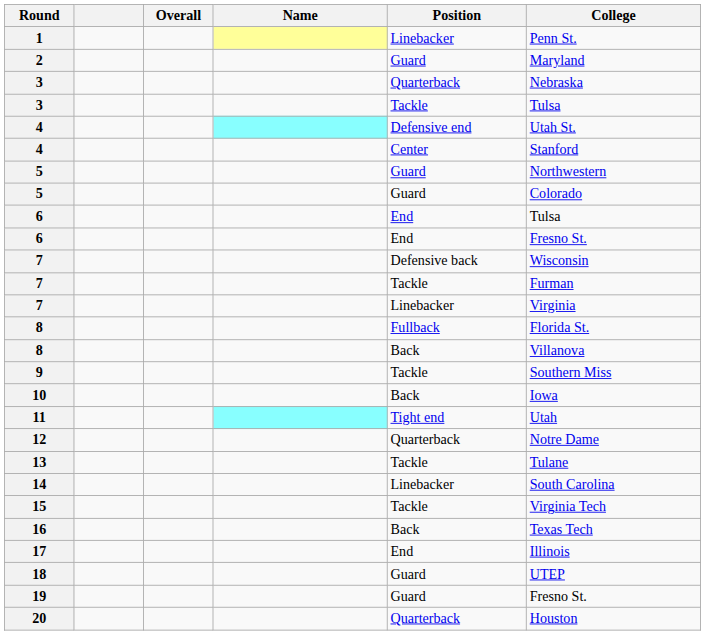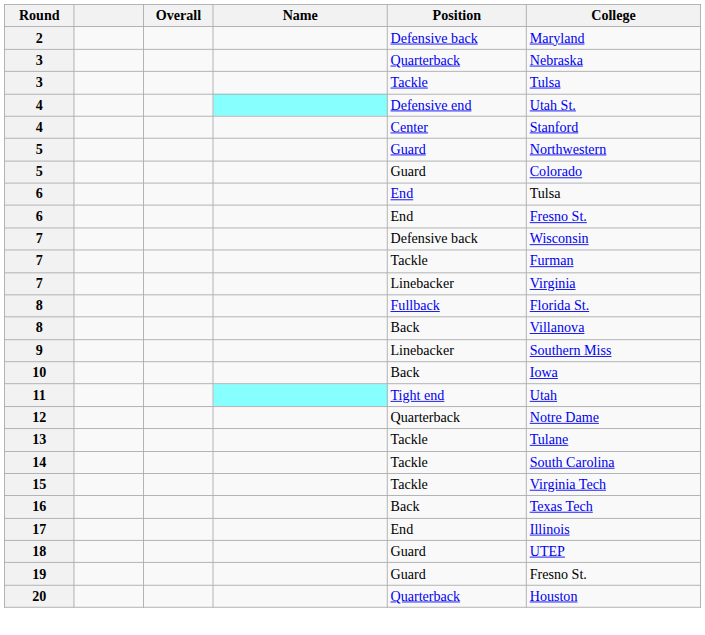- row: (39, 37)
(408, 60) Guard -> (434, 37) Defensive back
(409, 372) Tackle -> (422, 350) Linebacker
(422, 484) Linebacker -> (409, 462) Tackle
